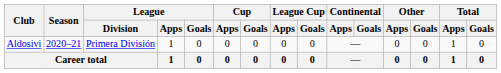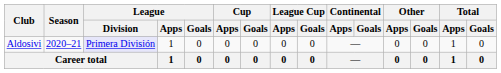(121, 44) no background -> (121, 44) lavender background
